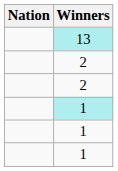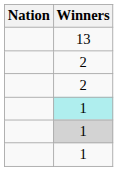(83, 39) paleturquoise background -> (83, 39) no background
(83, 131) no background -> (83, 131) lightgrey background
